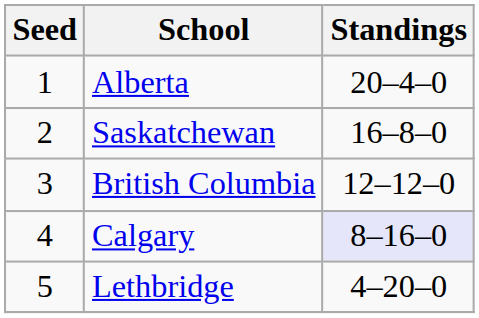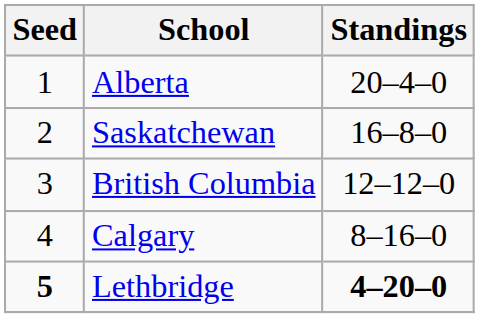(399, 235) lavender background -> (399, 235) no background
(45, 286) normal -> (45, 286) bold
(399, 286) normal -> (399, 286) bold
